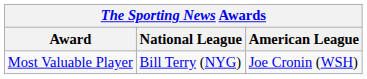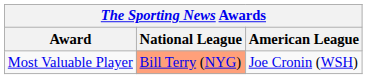(190, 62) no background -> (190, 62) lightsalmon background
